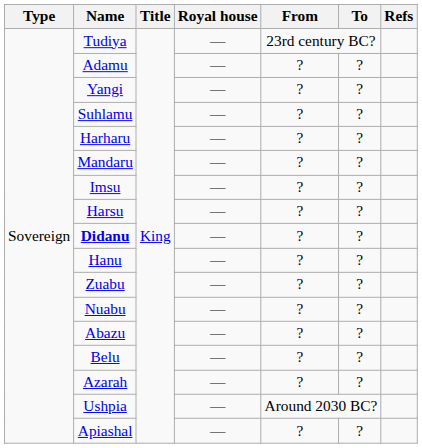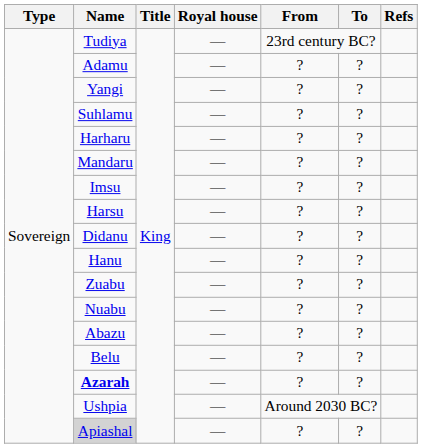(105, 235) bold -> (105, 235) normal
(105, 382) normal -> (105, 382) bold
(105, 430) no background -> (105, 430) lightgrey background
